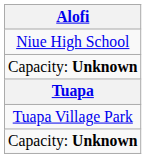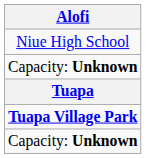(73, 116) normal -> (73, 116) bold
